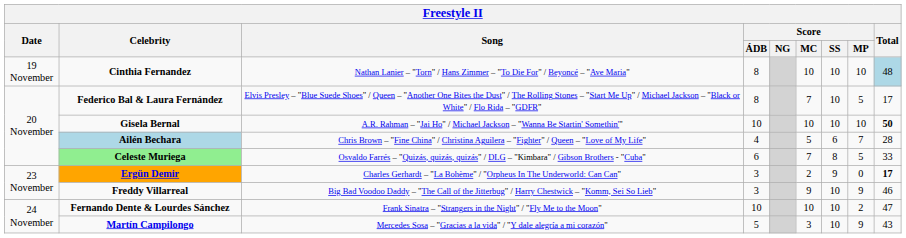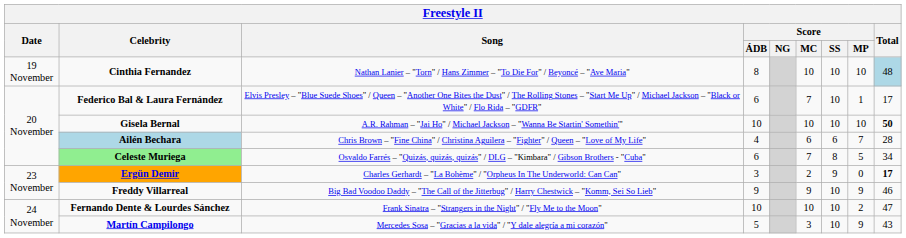(756, 101) 8 -> (756, 101) 6
(861, 101) 5 -> (861, 101) 1
(809, 140) 5 -> (809, 140) 6
(888, 157) 33 -> (888, 157) 34
(756, 191) 3 -> (756, 191) 9
